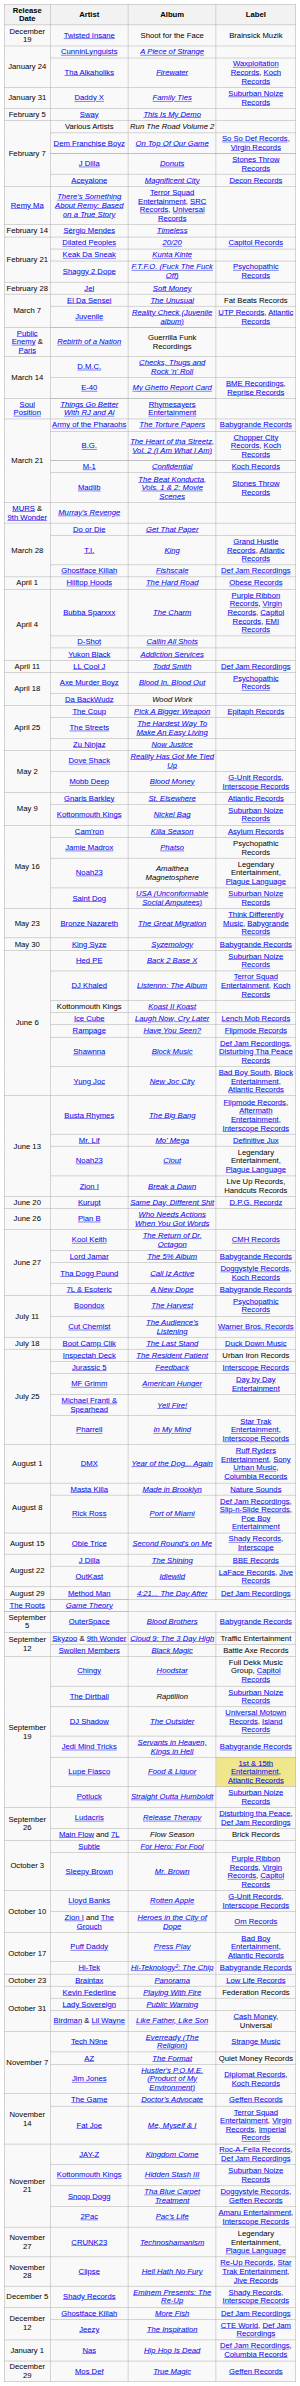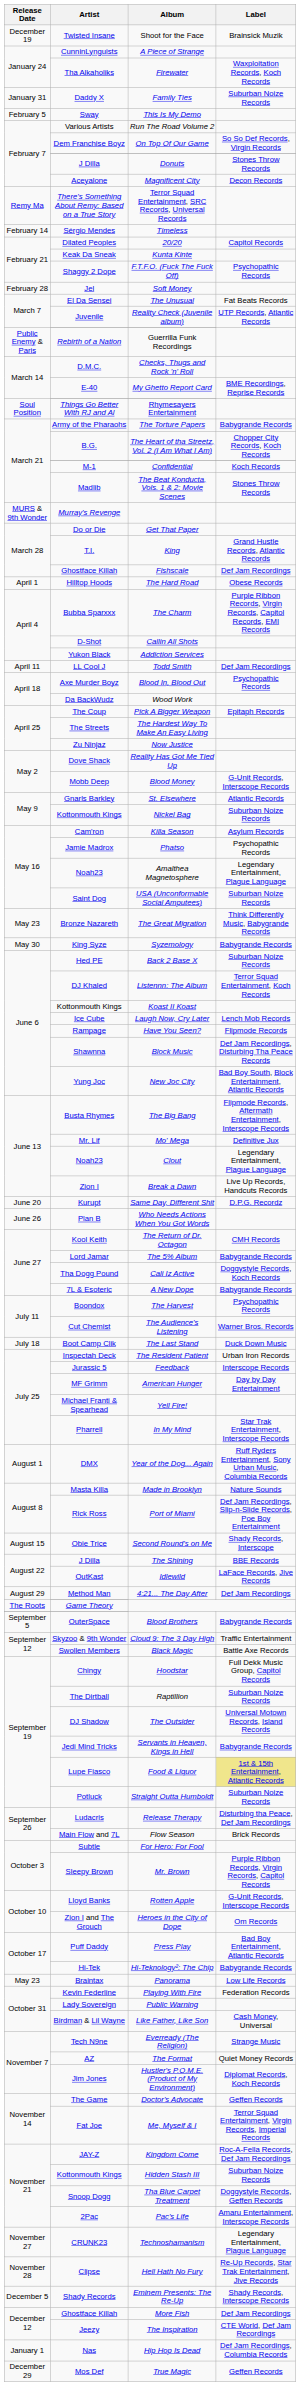(27, 1980) October 23 -> (27, 1980) May 23
